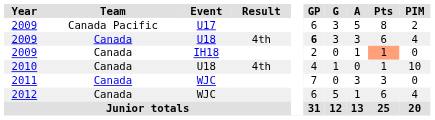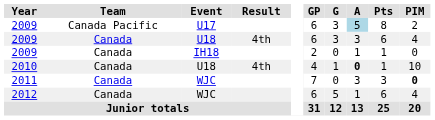(357, 25) no background -> (357, 25) lightblue background
(314, 39) bold -> (314, 39) normal
(384, 53) lightsalmon background -> (384, 53) no background
(357, 67) normal -> (357, 67) bold
(415, 81) normal -> (415, 81) bold
